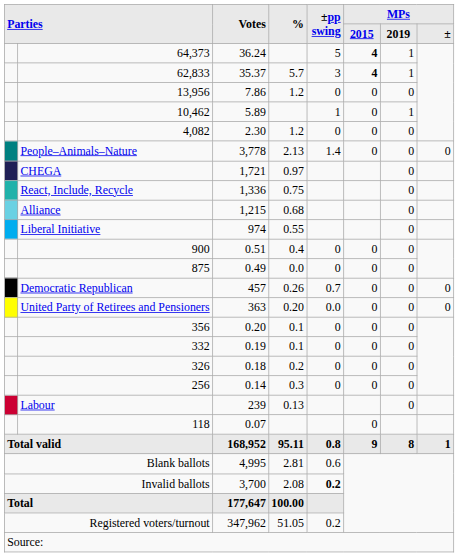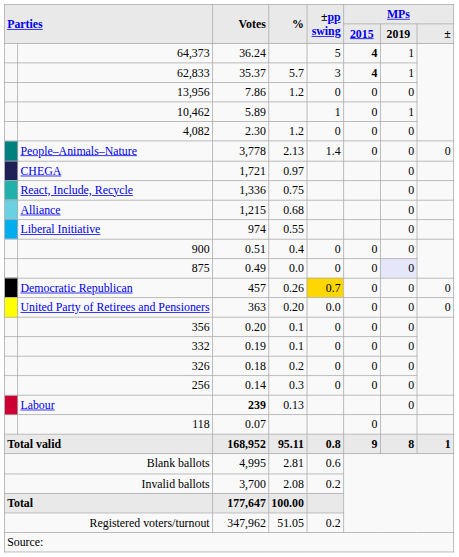(411, 268) no background -> (411, 268) lavender background
(333, 288) no background -> (333, 288) gold background
(257, 405) normal -> (257, 405) bold
(333, 483) bold -> (333, 483) normal
